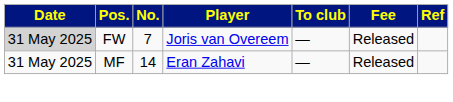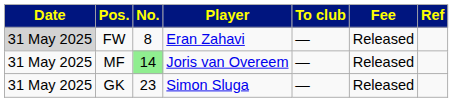(148, 39) 7 -> (148, 39) 8
(227, 39) Joris van Overeem -> (206, 39) Eran Zahavi
(148, 62) no background -> (148, 62) lightgreen background
(206, 62) Eran Zahavi -> (227, 62) Joris van Overeem
+ row: (114, 85)
